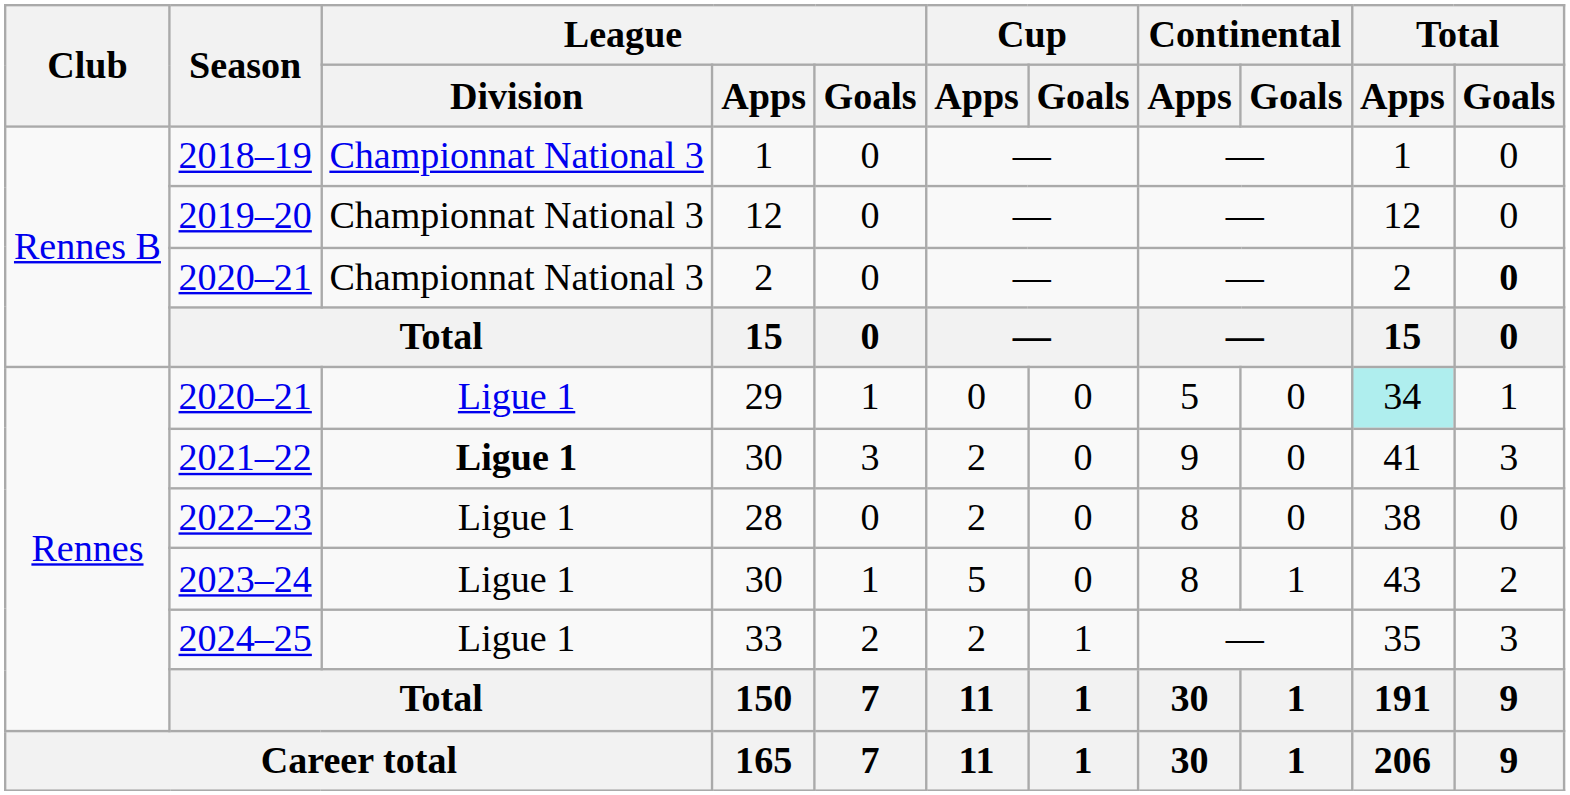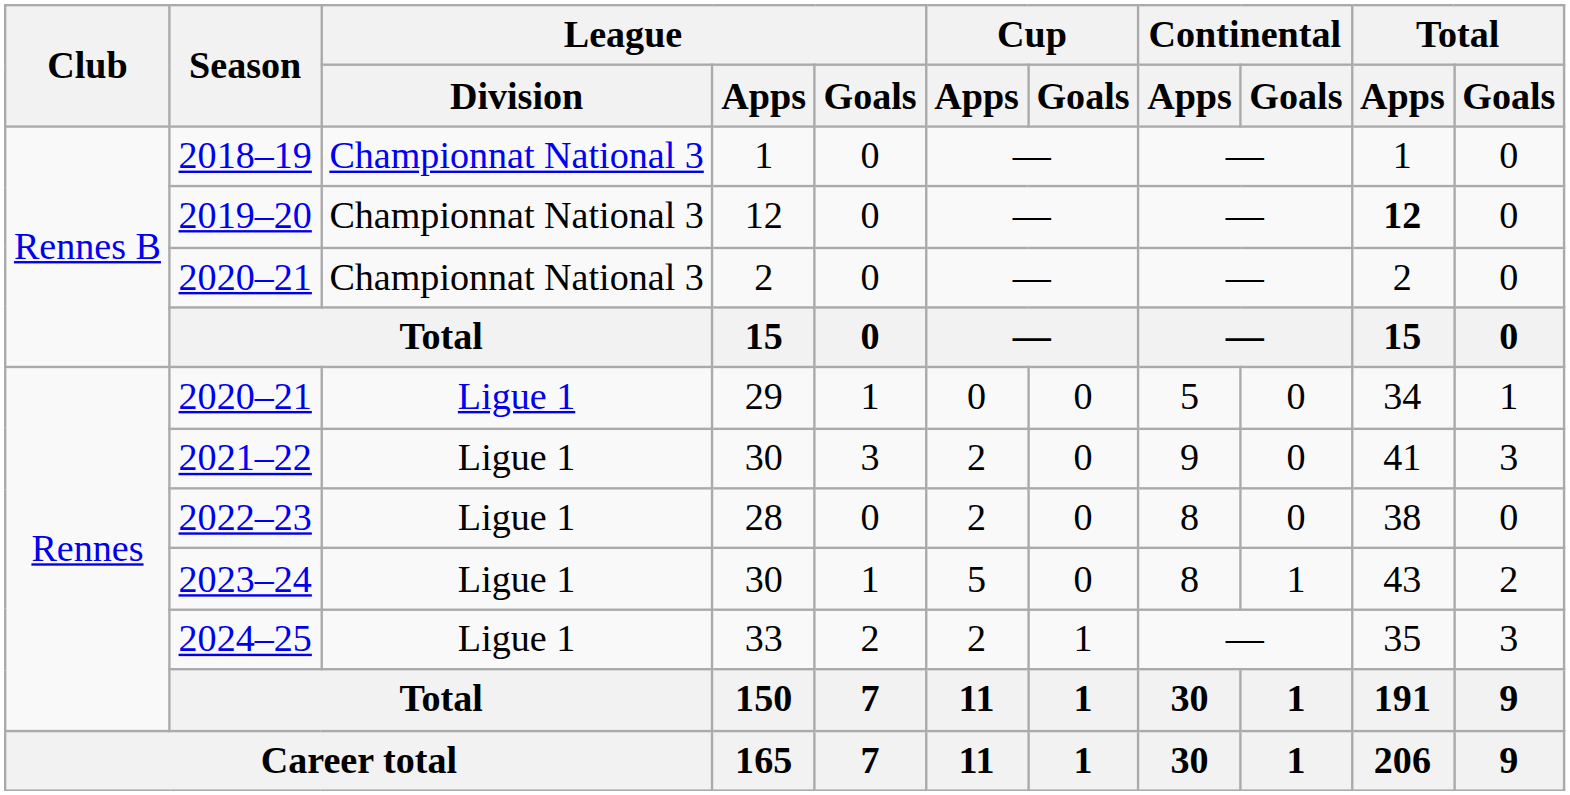(1402, 215) normal -> (1402, 215) bold
(1509, 276) bold -> (1509, 276) normal
(1402, 397) paleturquoise background -> (1402, 397) no background
(517, 457) bold -> (517, 457) normal
